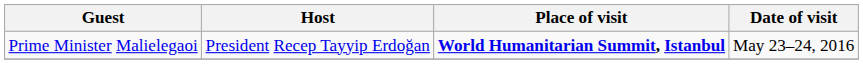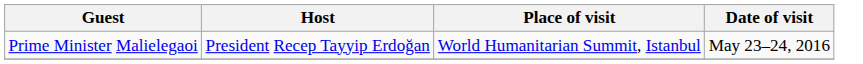(581, 45) bold -> (569, 45) normal
